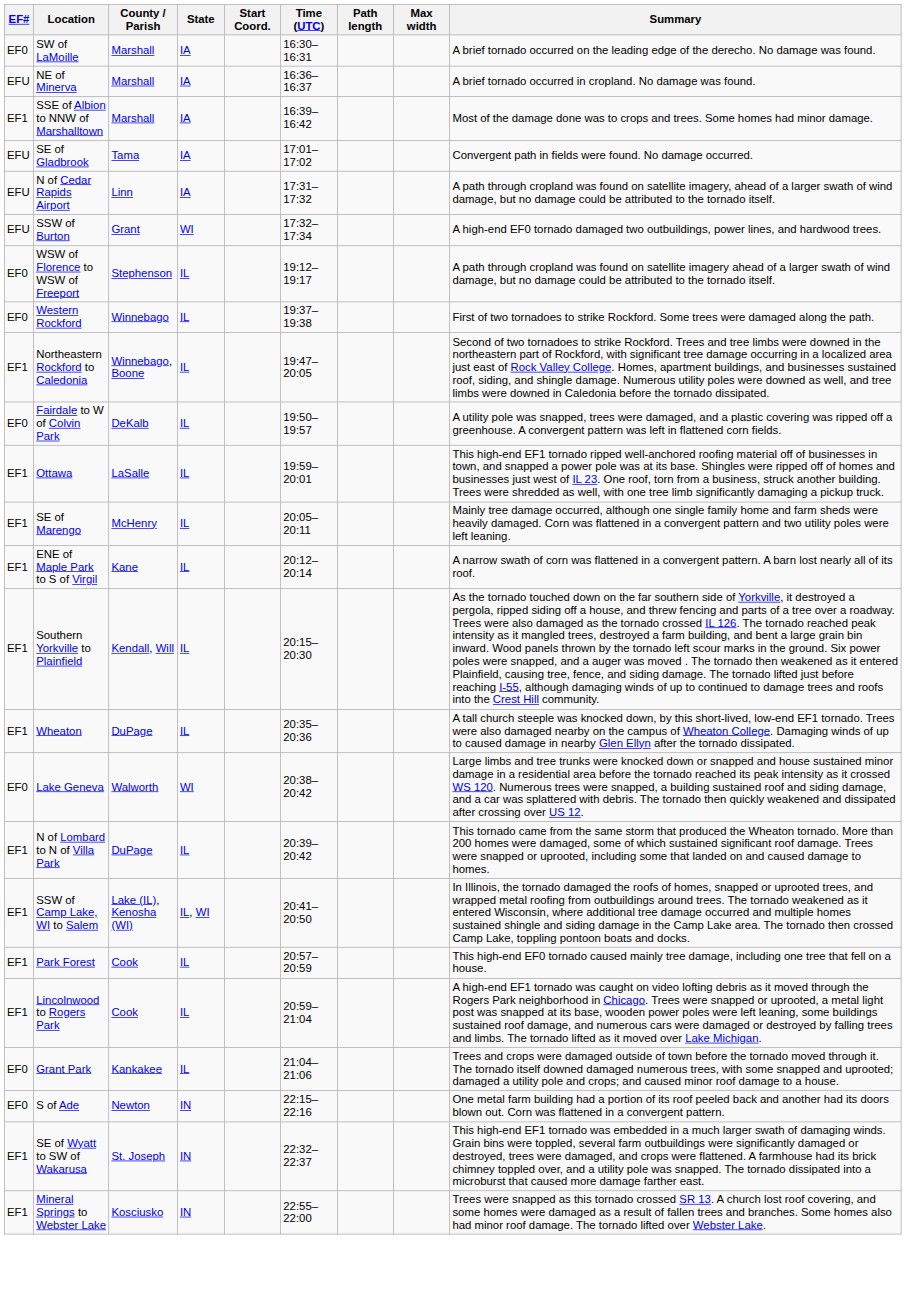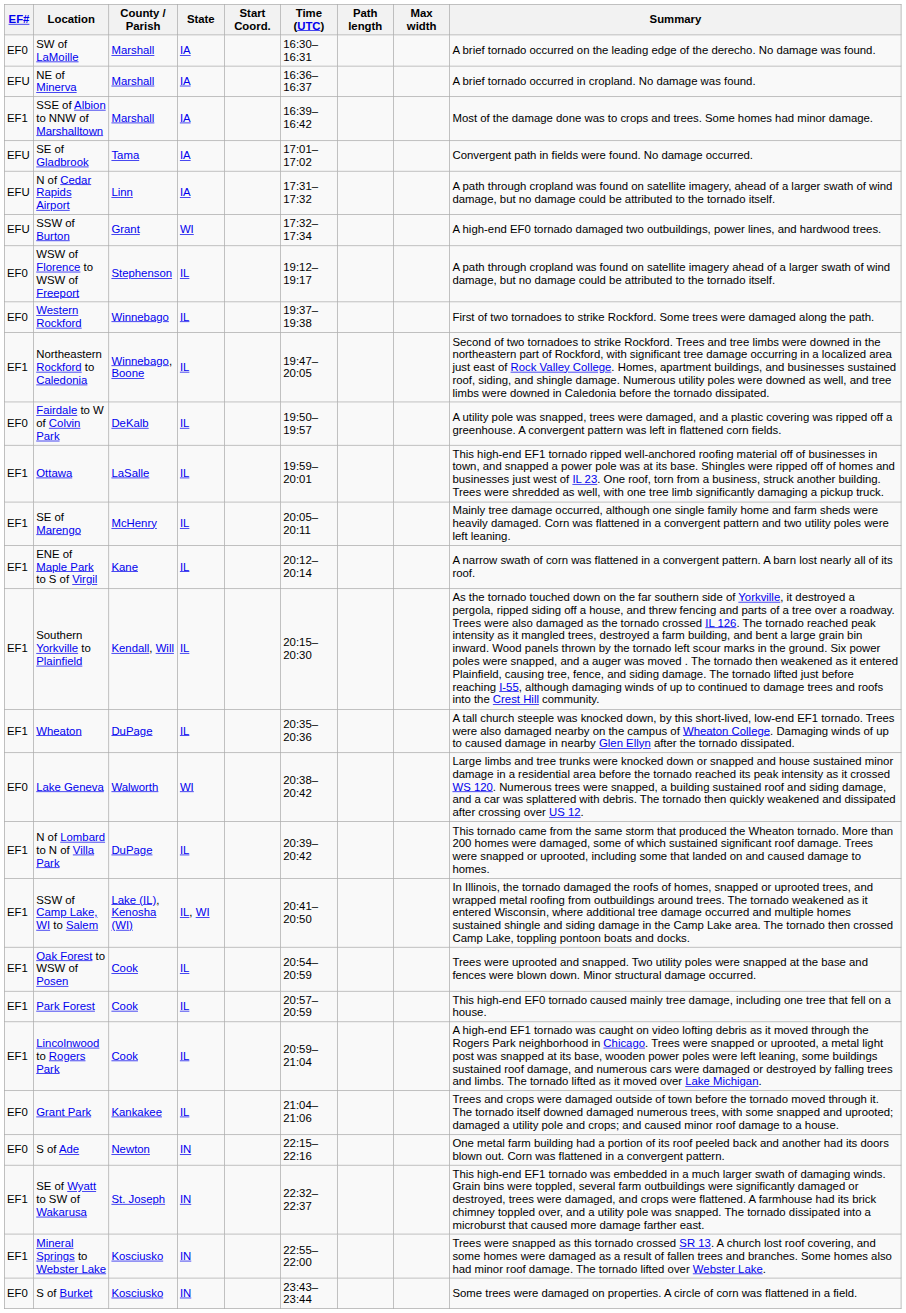+ row: (71, 969)
+ row: (64, 1293)
